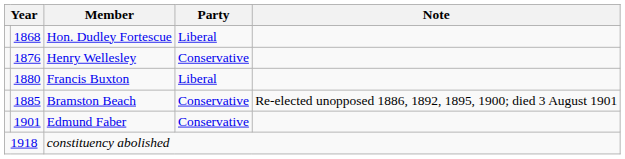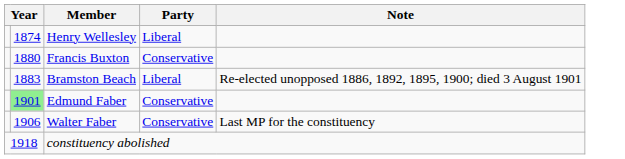- row: (109, 36)
(27, 57) 1876 -> (27, 36) 1874
(213, 57) Conservative -> (162, 36) Liberal
(197, 79) Liberal -> (178, 57) Conservative
(27, 100) 1885 -> (27, 79) 1883
(213, 100) Conservative -> (162, 79) Liberal
(27, 121) no background -> (27, 100) lightgreen background
+ row: (82, 121)
